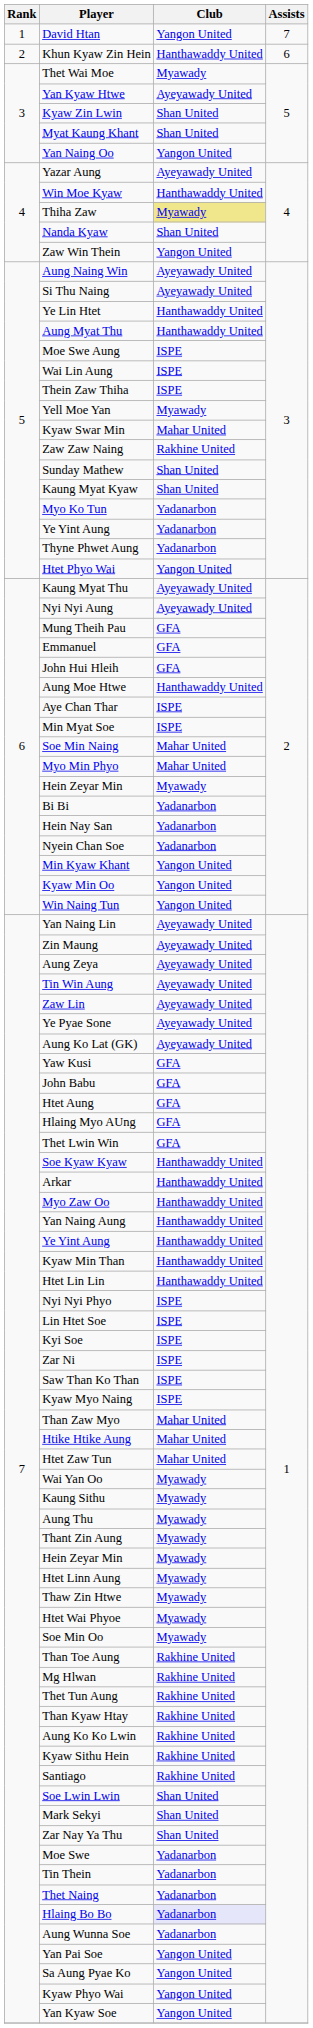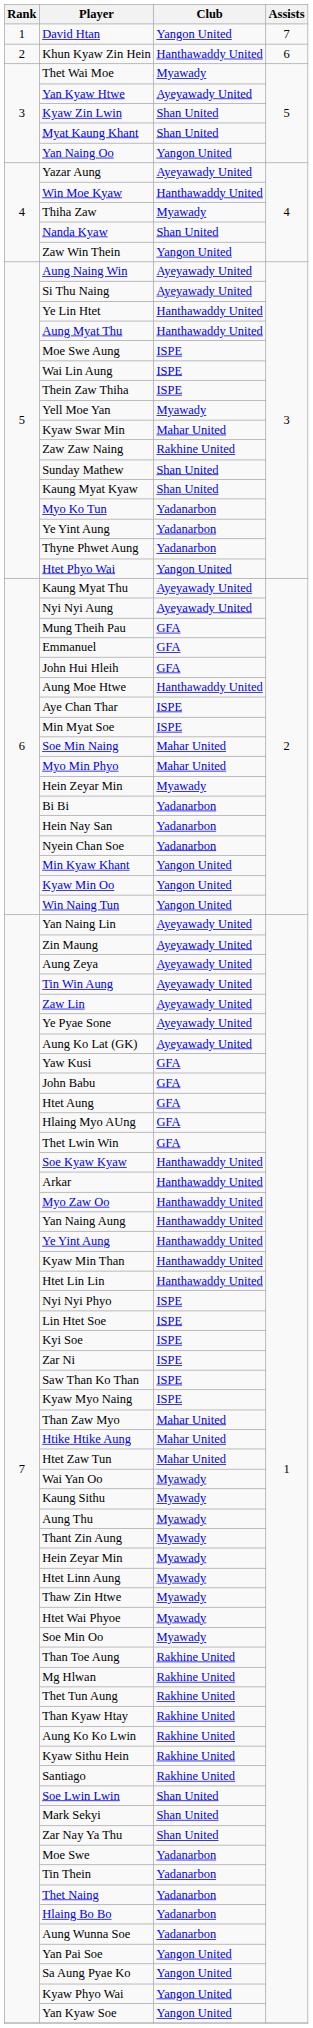(181, 212) khaki background -> (181, 212) no background
(186, 1914) lavender background -> (186, 1914) no background
